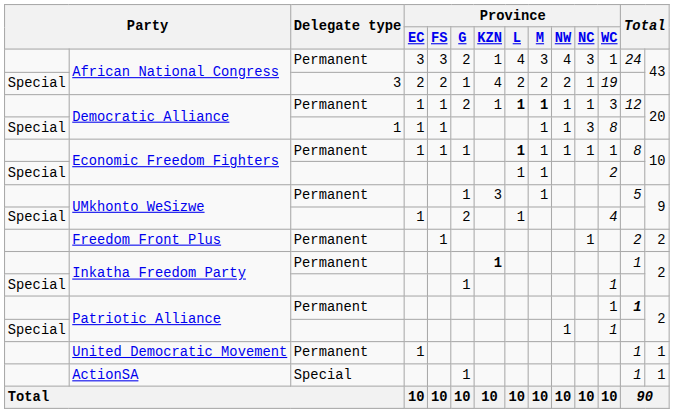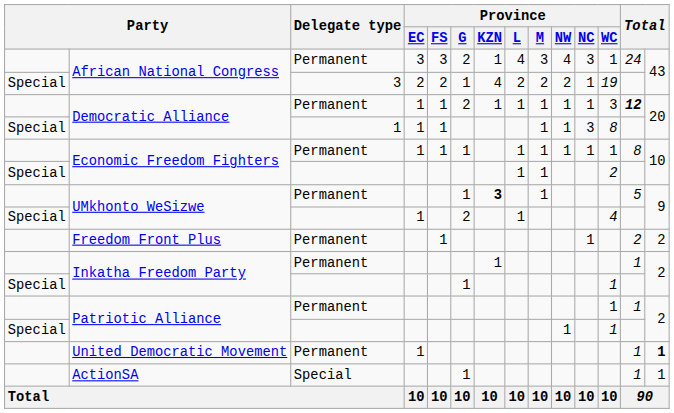(521, 106) bold -> (521, 106) normal
(544, 106) bold -> (544, 106) normal
(633, 106) normal -> (633, 106) bold
(521, 151) bold -> (521, 151) normal
(498, 195) normal -> (498, 195) bold
(498, 263) bold -> (498, 263) normal
(637, 308) bold -> (637, 308) normal
(661, 353) normal -> (661, 353) bold
